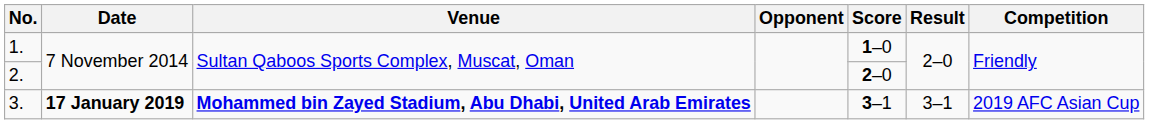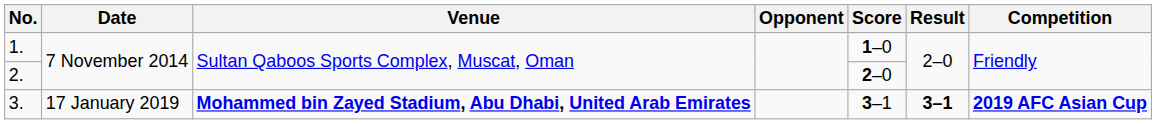(115, 103) bold -> (113, 103) normal
(937, 103) normal -> (937, 103) bold
(1056, 103) normal -> (1060, 103) bold
